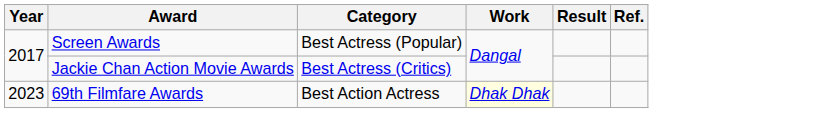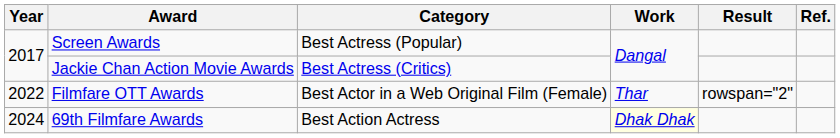+ row: (128, 94)
(26, 94) 2023 -> (26, 119) 2024
